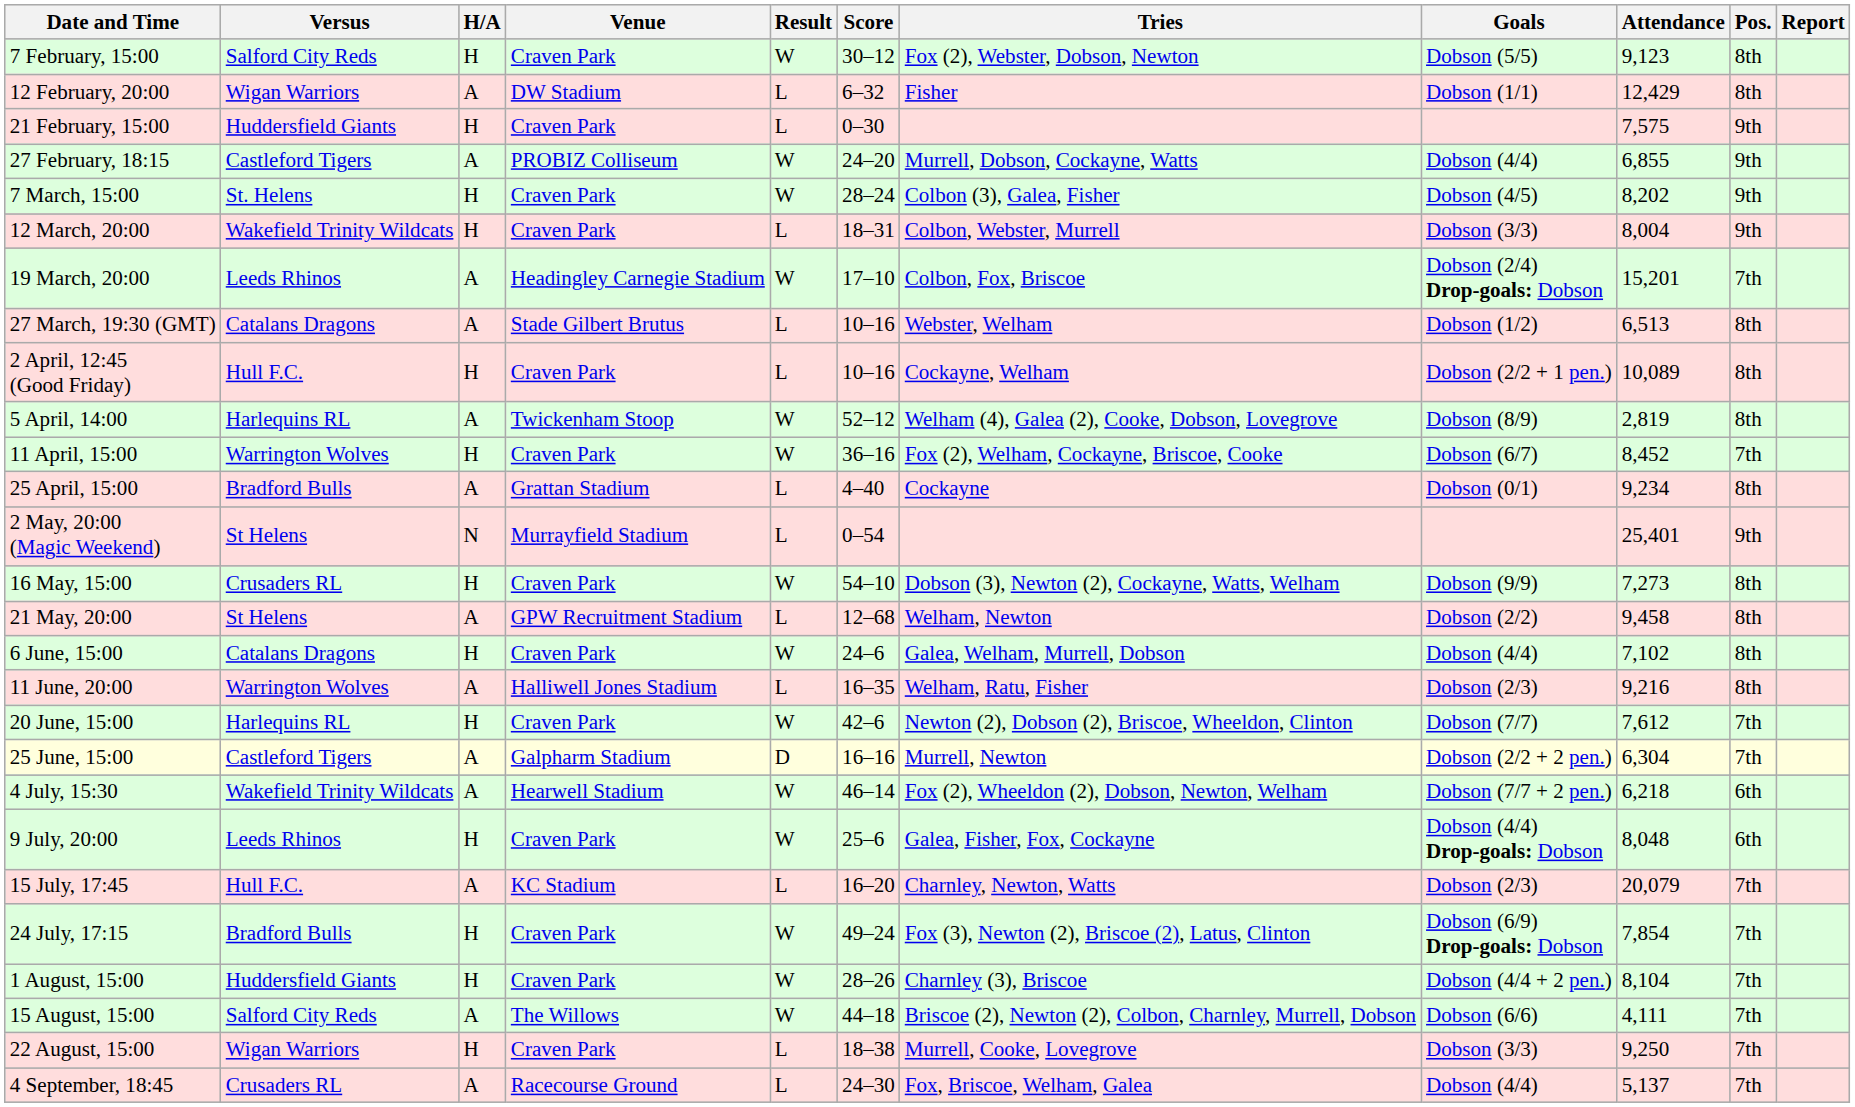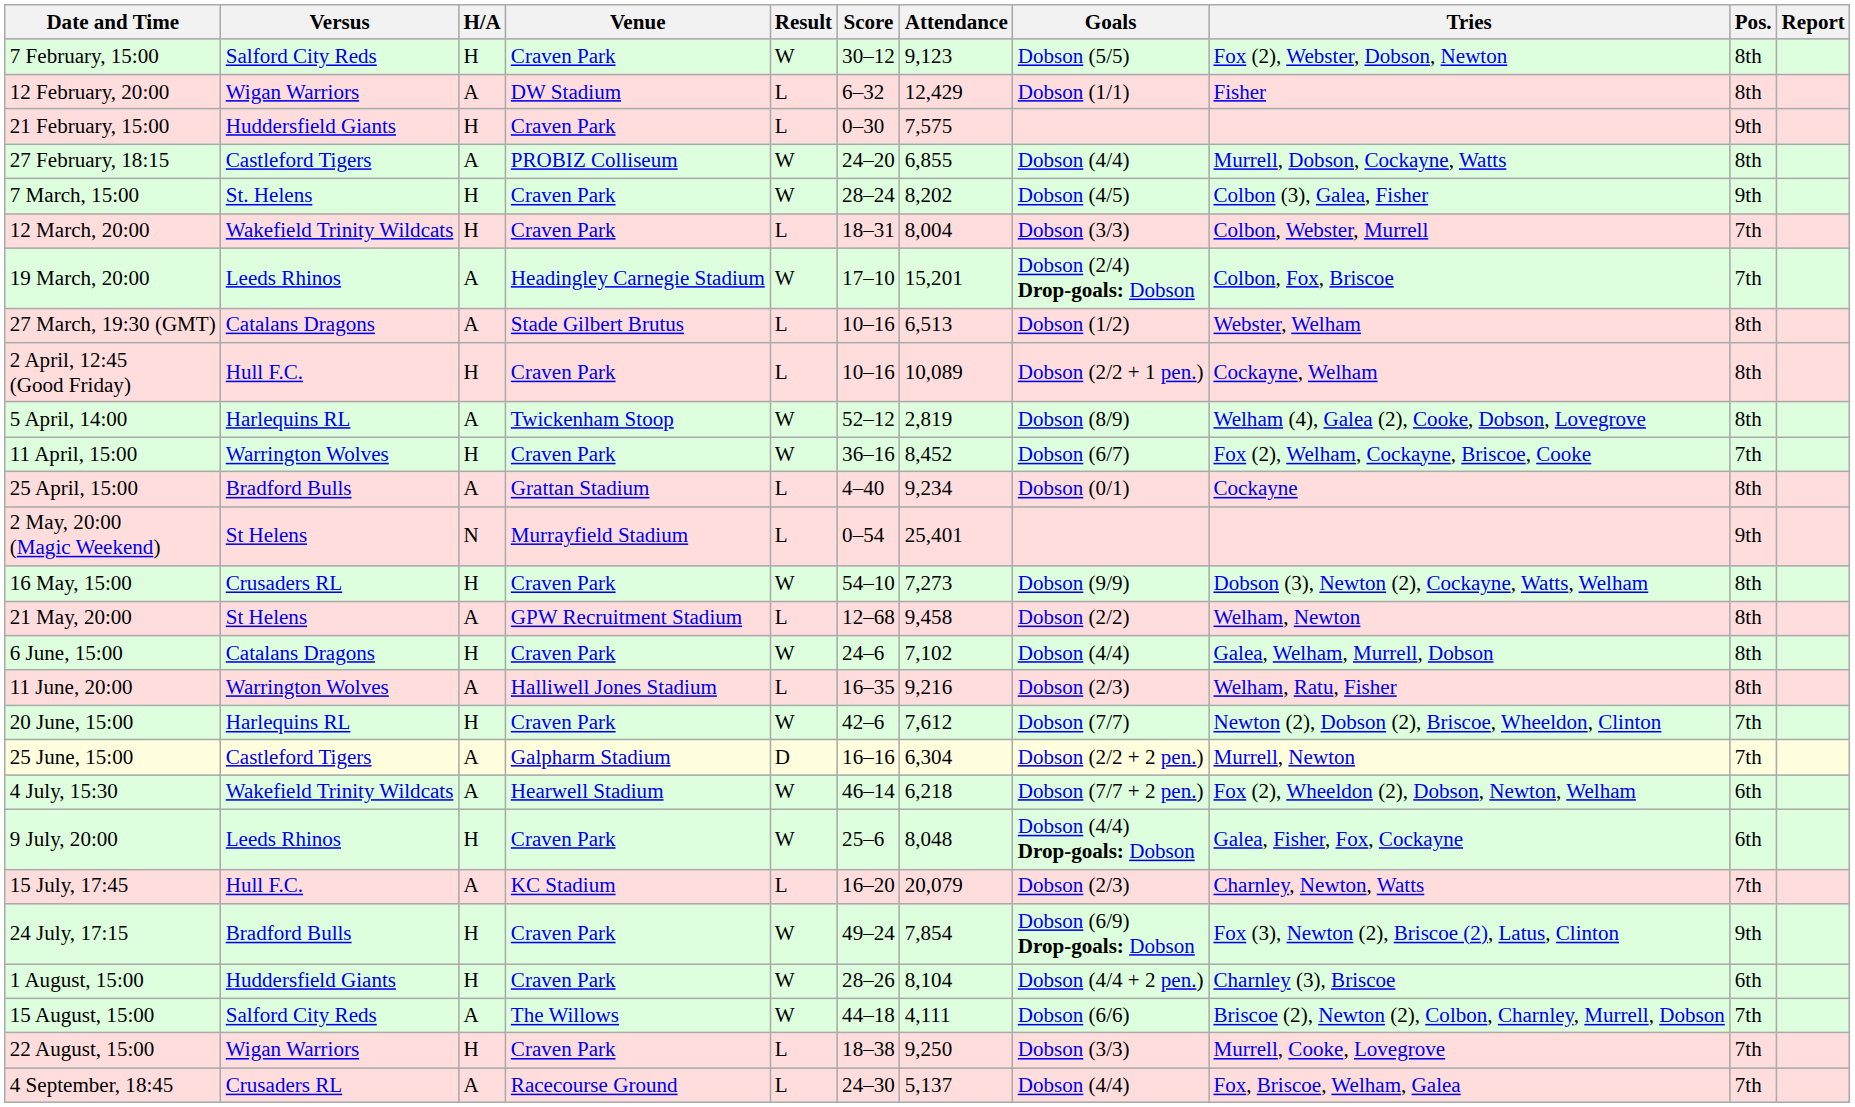columns swapped: (1160, 21) <-> (1673, 21)
(1748, 160) 9th -> (1748, 160) 8th
(1748, 230) 9th -> (1748, 230) 7th
(1748, 932) 7th -> (1748, 932) 9th
(1748, 980) 7th -> (1748, 980) 6th
